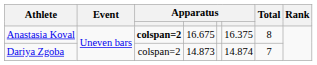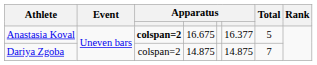(239, 35) 16.375 -> (239, 35) 16.377
(269, 35) 8 -> (269, 35) 5
(200, 52) 14.873 -> (200, 52) 14.875
(239, 52) 14.874 -> (239, 52) 14.875
